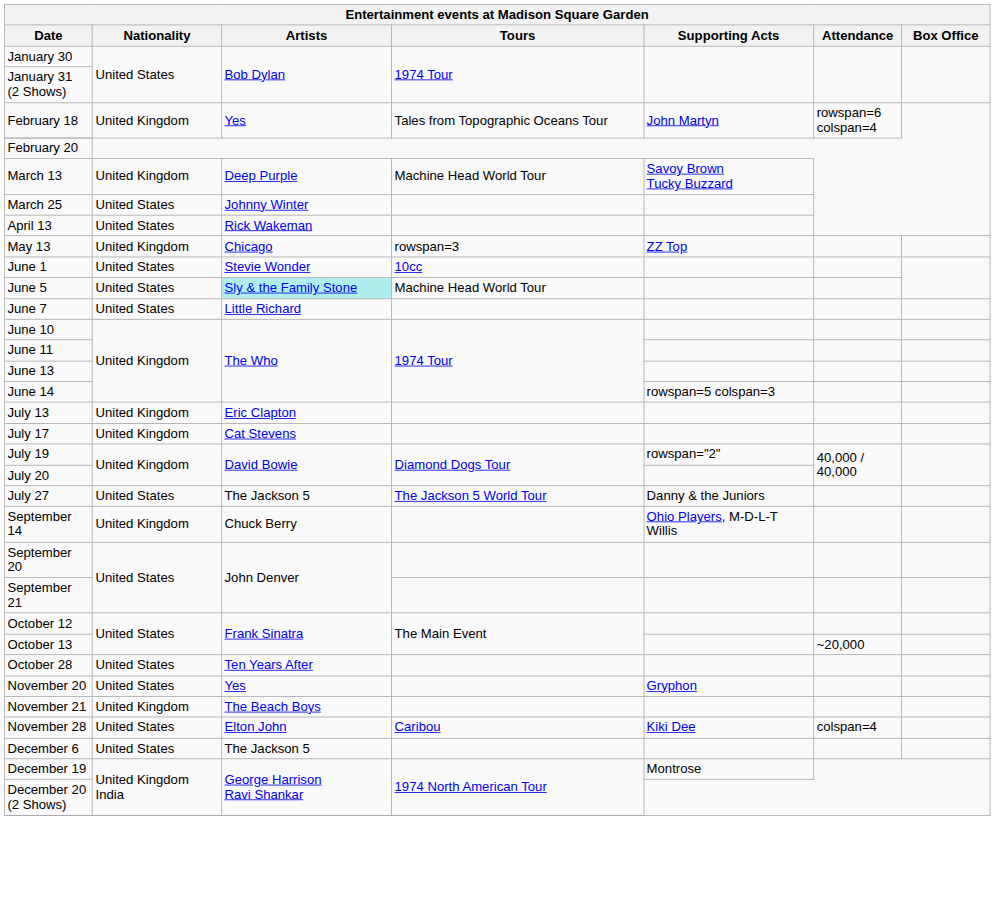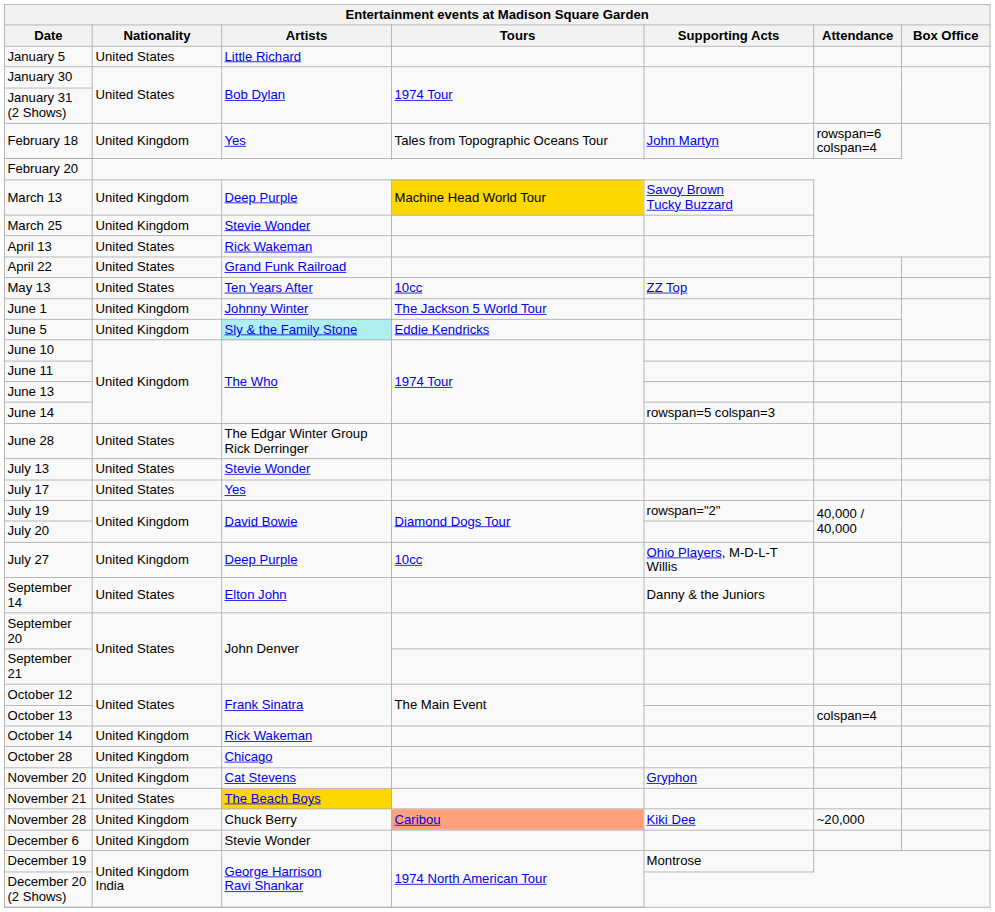+ row: (36, 56)
(470, 176) no background -> (470, 197) gold background
(135, 204) United States -> (142, 225) United Kingdom
(266, 204) Johnny Winter -> (267, 225) Stevie Wonder
+ row: (30, 267)
(142, 246) United Kingdom -> (135, 288) United States
(249, 246) Chicago -> (269, 288) Ten Years After
(427, 246) rowspan=3 -> (408, 288) 10cc
(135, 267) United States -> (142, 308) United Kingdom
(267, 267) Stevie Wonder -> (266, 308) Johnny Winter
(408, 267) 10cc -> (471, 308) The Jackson 5 World Tour
(135, 288) United States -> (142, 329) United Kingdom
(470, 288) Machine Head World Tour -> (442, 329) Eddie Kendricks
- row: (27, 308)
+ row: (31, 441)
(142, 412) United Kingdom -> (135, 469) United States
(260, 412) Eric Clapton -> (267, 469) Stevie Wonder
(142, 433) United Kingdom -> (135, 490) United States
(260, 433) Cat Stevens -> (235, 490) Yes
(135, 496) United States -> (142, 559) United Kingdom
(267, 496) The Jackson 5 -> (261, 559) Deep Purple
(471, 496) The Jackson 5 World Tour -> (408, 559) 10cc
(706, 496) Danny & the Juniors -> (712, 559) Ohio Players, M-D-L-T Willis
(142, 524) United Kingdom -> (135, 595) United States
(261, 524) Chuck Berry -> (256, 595) Elton John
(712, 524) Ohio Players, M-D-L-T Willis -> (706, 595) Danny & the Juniors
(841, 644) ~20,000 -> (847, 715) colspan=4
+ row: (40, 736)
(135, 665) United States -> (142, 757) United Kingdom
(269, 665) Ten Years After -> (249, 757) Chicago
(135, 686) United States -> (142, 778) United Kingdom
(235, 686) Yes -> (260, 778) Cat Stevens
(142, 706) United Kingdom -> (135, 798) United States
(273, 706) no background -> (273, 798) gold background
(135, 727) United States -> (142, 819) United Kingdom
(256, 727) Elton John -> (261, 819) Chuck Berry
(418, 727) no background -> (418, 819) lightsalmon background
(847, 727) colspan=4 -> (841, 819) ~20,000
(135, 748) United States -> (142, 840) United Kingdom
(267, 748) The Jackson 5 -> (267, 840) Stevie Wonder
